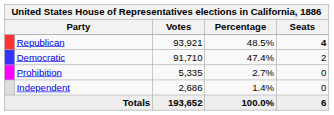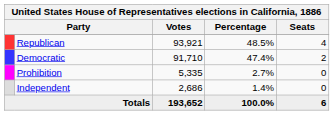(324, 42) bold -> (324, 42) normal
